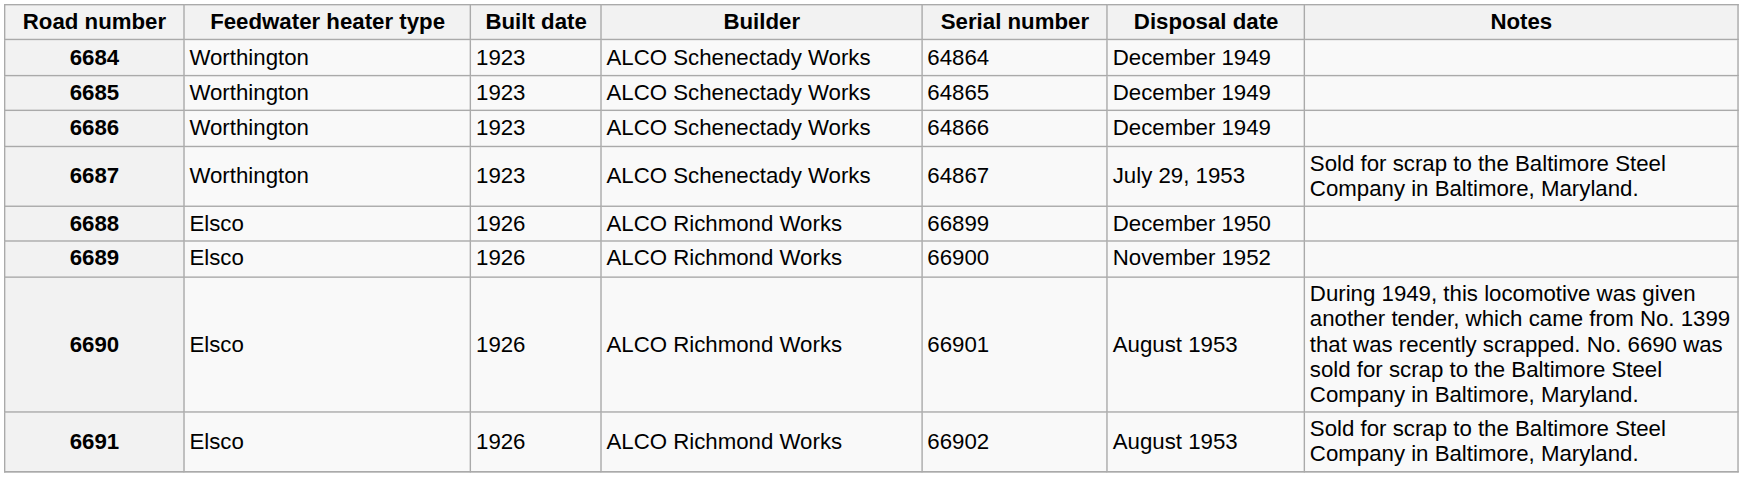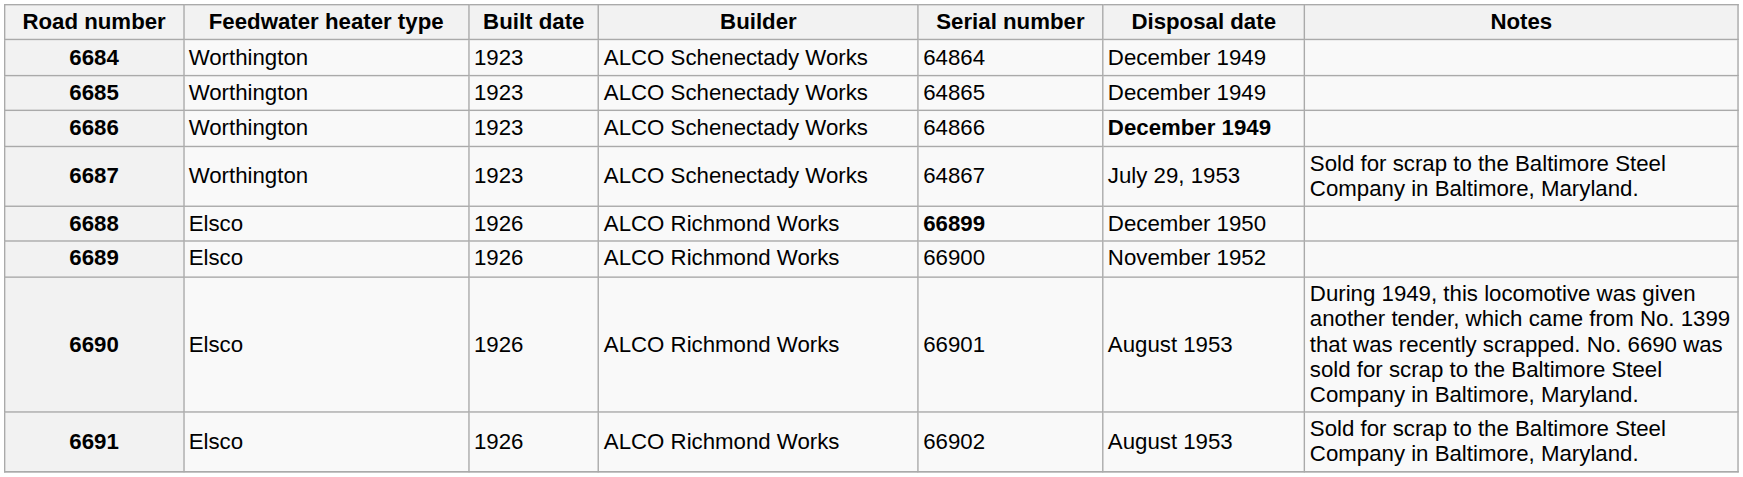(1192, 127) normal -> (1189, 127) bold
(958, 223) normal -> (954, 223) bold
